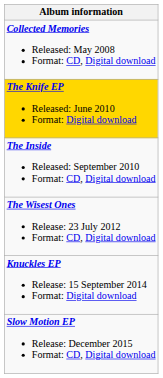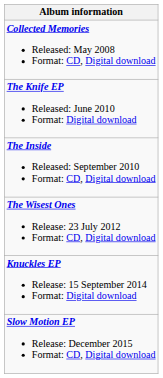(81, 104) gold background -> (81, 104) no background
